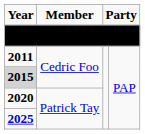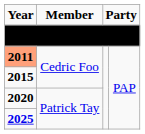(21, 56) no background -> (21, 56) lightsalmon background
(21, 77) lightgrey background -> (21, 77) no background
